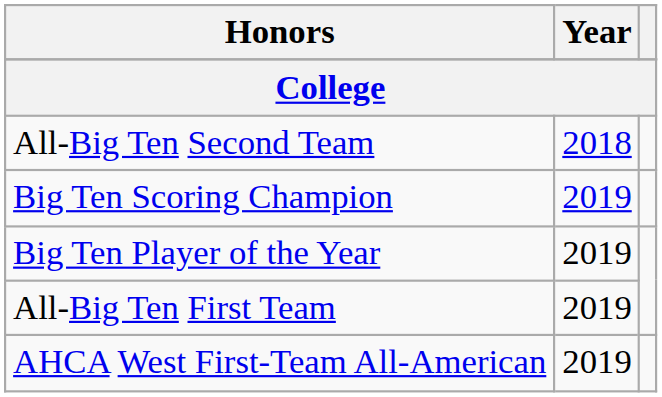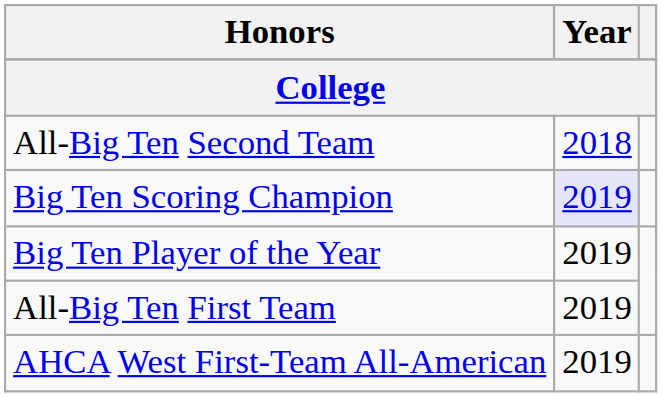(597, 197) no background -> (597, 197) lavender background
